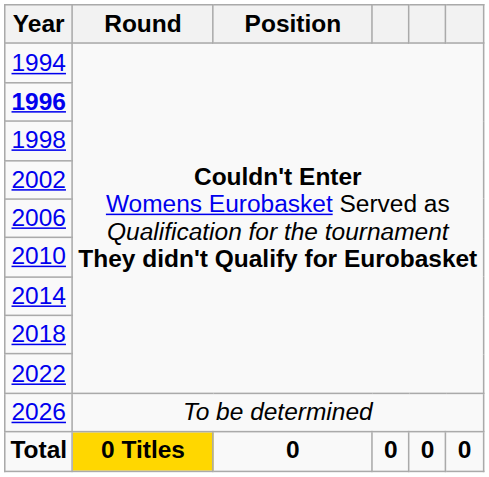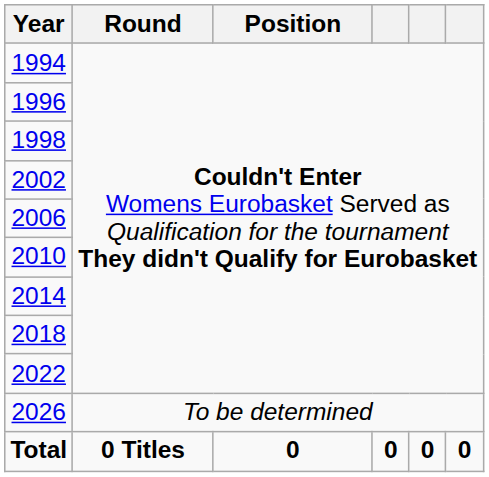(39, 101) bold -> (39, 101) normal
(143, 450) gold background -> (143, 450) no background
